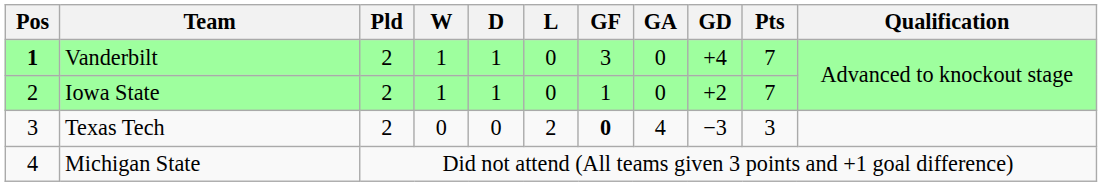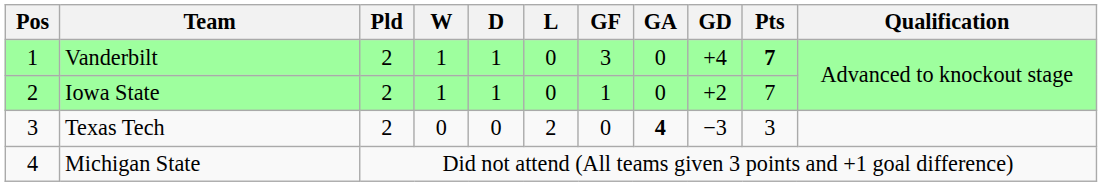(33, 57) bold -> (33, 57) normal
(770, 57) normal -> (770, 57) bold
(606, 127) bold -> (606, 127) normal
(660, 127) normal -> (660, 127) bold
